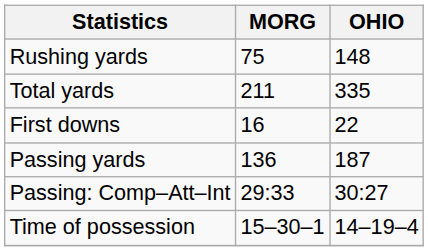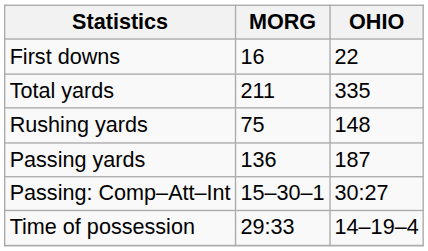rows swapped: (65, 124) <-> (79, 56)
(268, 193) 29:33 -> (283, 193) 15–30–1
(283, 227) 15–30–1 -> (268, 227) 29:33
